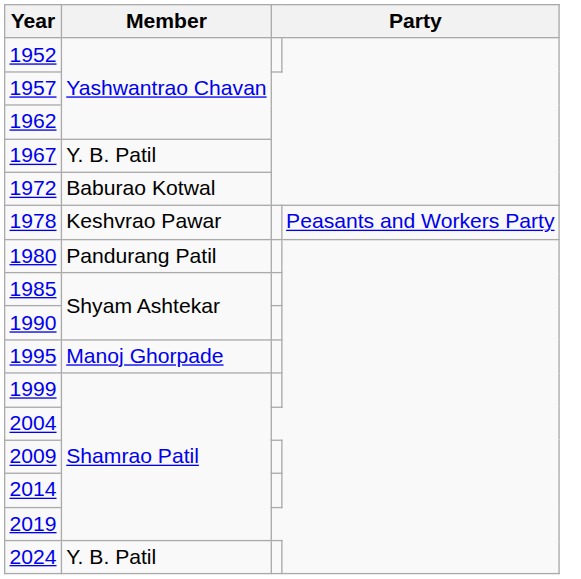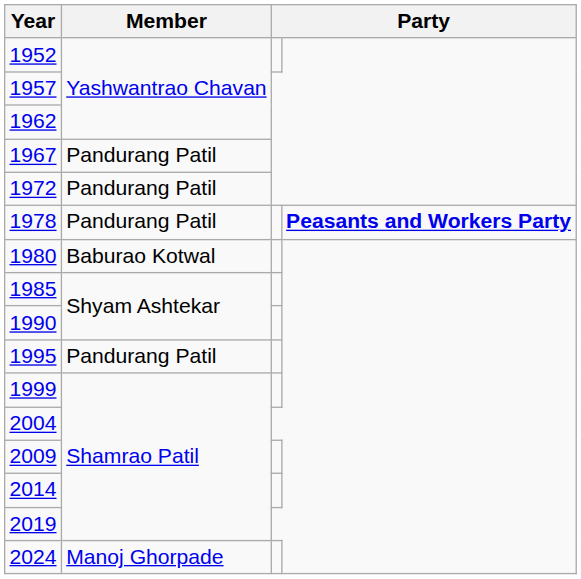(111, 155) Y. B. Patil -> (141, 155) Pandurang Patil
(141, 188) Baburao Kotwal -> (141, 188) Pandurang Patil
(144, 222) Keshvrao Pawar -> (141, 222) Pandurang Patil
(420, 222) normal -> (429, 222) bold
(141, 255) Pandurang Patil -> (141, 255) Baburao Kotwal
(145, 356) Manoj Ghorpade -> (141, 356) Pandurang Patil
(111, 557) Y. B. Patil -> (145, 557) Manoj Ghorpade
